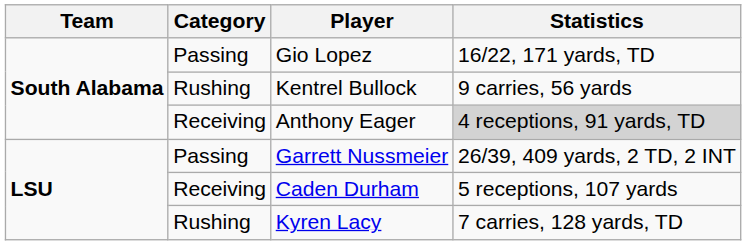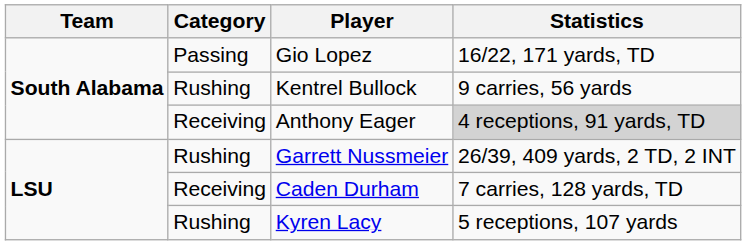(211, 155) Passing -> (212, 155) Rushing
(568, 188) 5 receptions, 107 yards -> (570, 188) 7 carries, 128 yards, TD
(570, 222) 7 carries, 128 yards, TD -> (568, 222) 5 receptions, 107 yards
